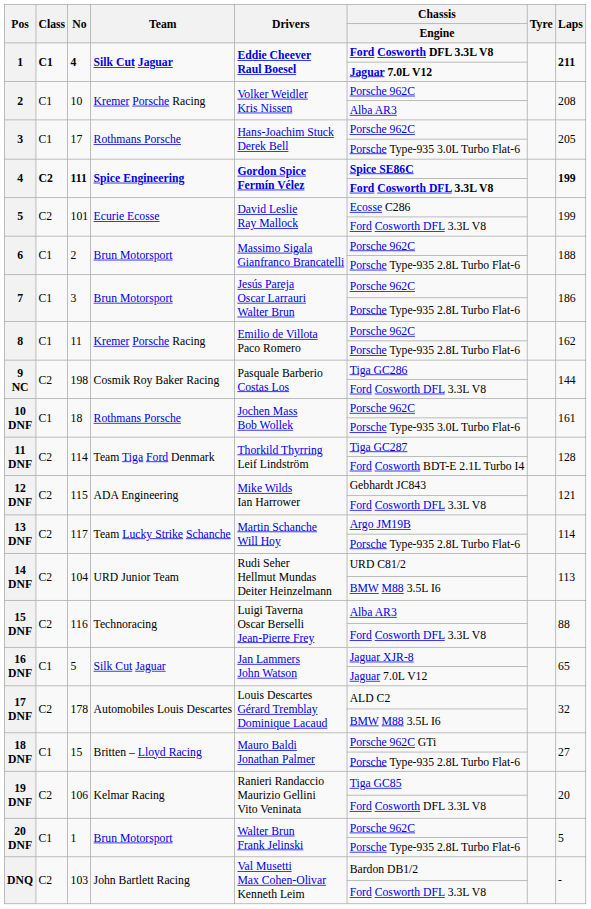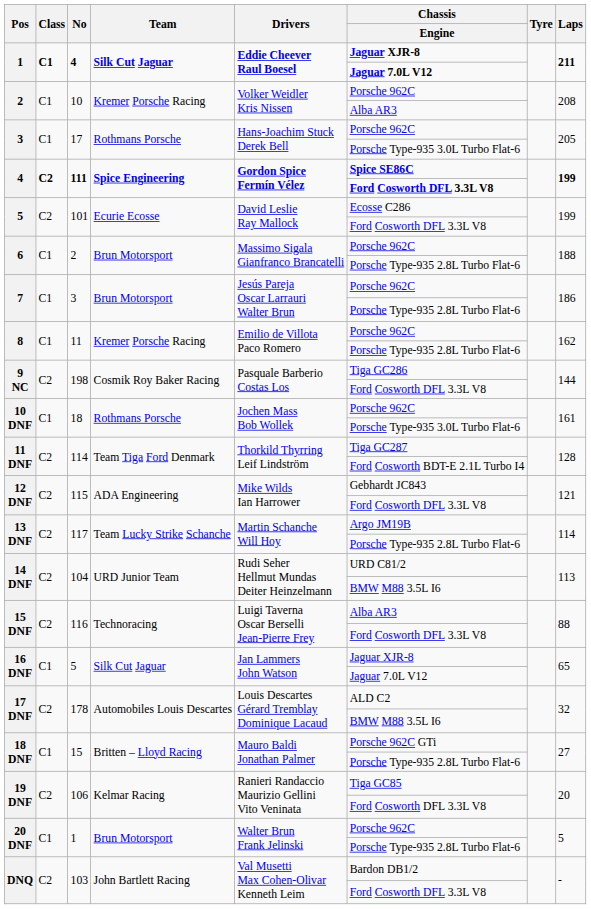(422, 52) Ford Cosworth DFL 3.3L V8 -> (385, 52) Jaguar XJR-8
